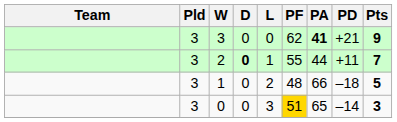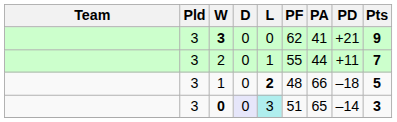(221, 38) normal -> (221, 38) bold
(319, 38) bold -> (319, 38) normal
(245, 60) bold -> (245, 60) normal
(270, 83) normal -> (270, 83) bold
(221, 106) normal -> (221, 106) bold
(245, 106) no background -> (245, 106) lavender background
(270, 106) no background -> (270, 106) paleturquoise background
(294, 106) gold background -> (294, 106) no background
